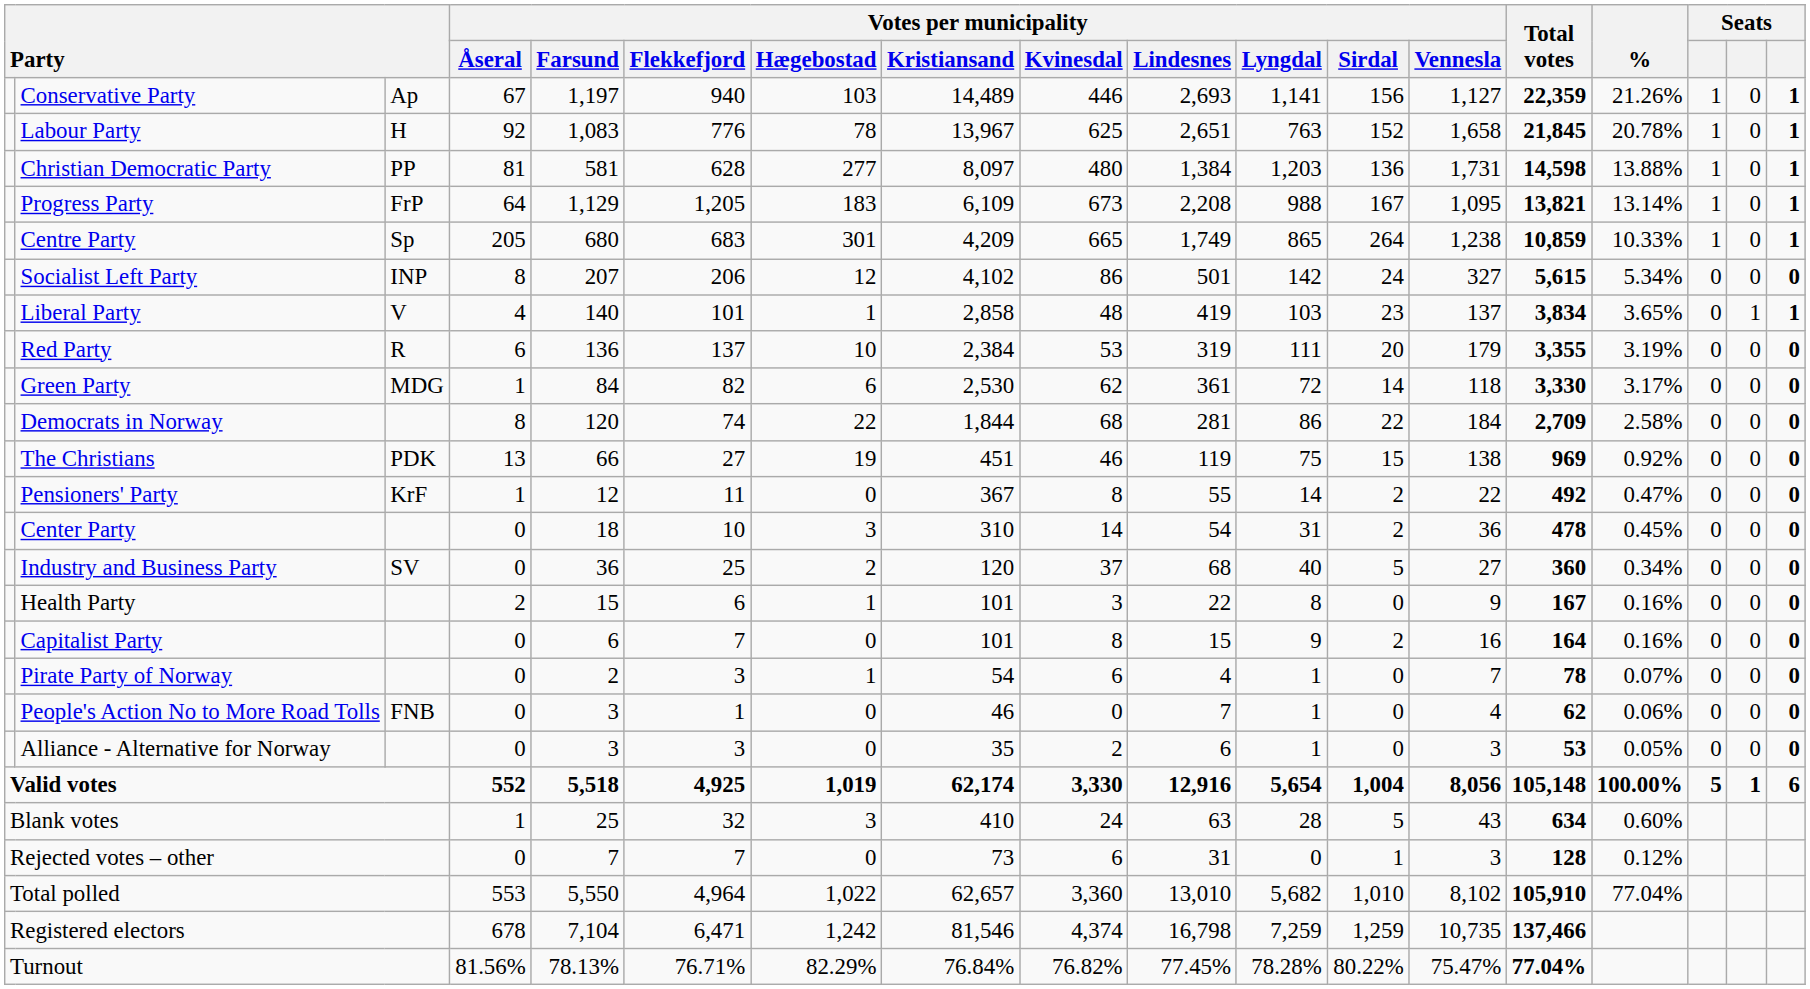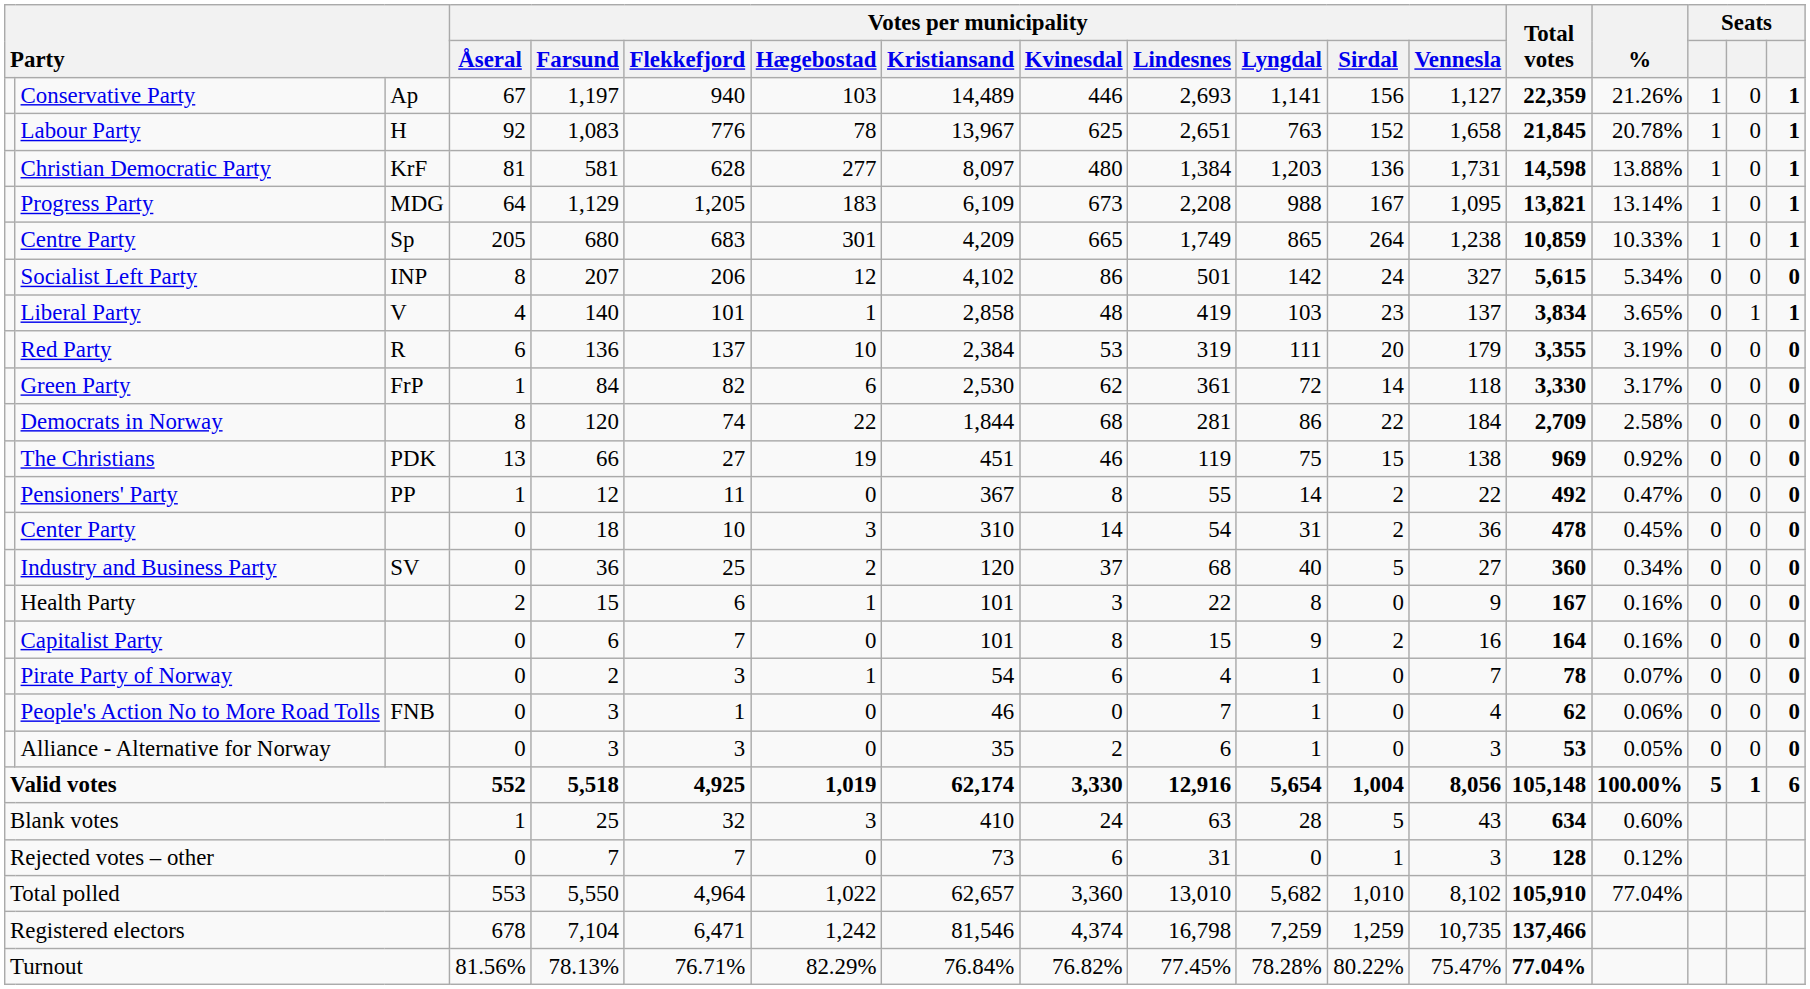(403, 167) PP -> (409, 167) KrF
(407, 204) FrP -> (417, 204) MDG
(417, 385) MDG -> (407, 385) FrP
(409, 494) KrF -> (403, 494) PP
